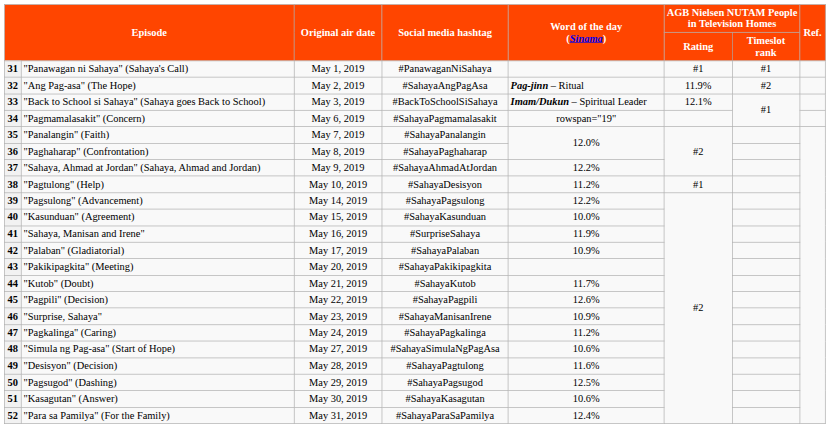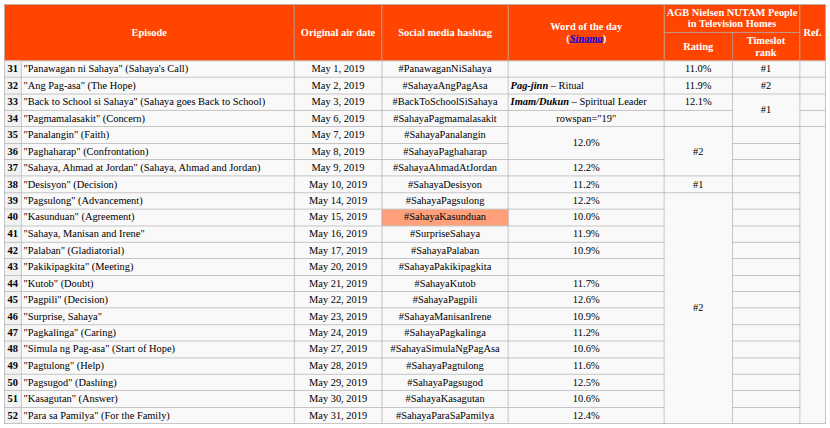(698, 69) #1 -> (698, 69) 11.0%
(64, 184) "Pagtulong" (Help) -> (70, 184) "Desisyon" (Decision)
(445, 217) no background -> (445, 217) lightsalmon background
(70, 366) "Desisyon" (Decision) -> (64, 366) "Pagtulong" (Help)
